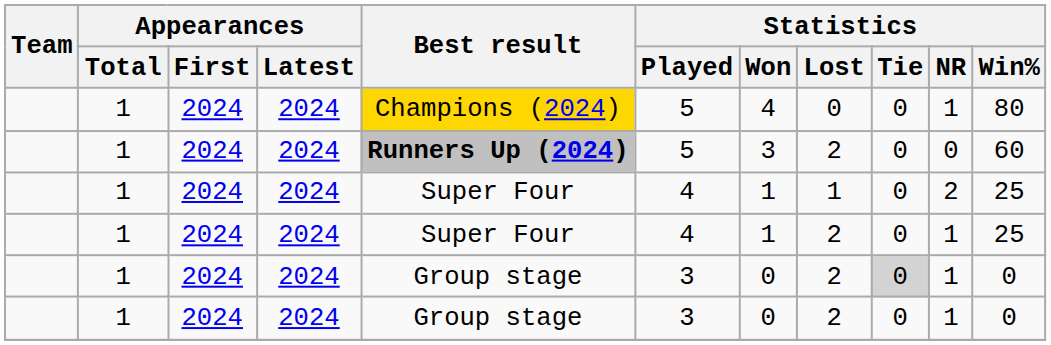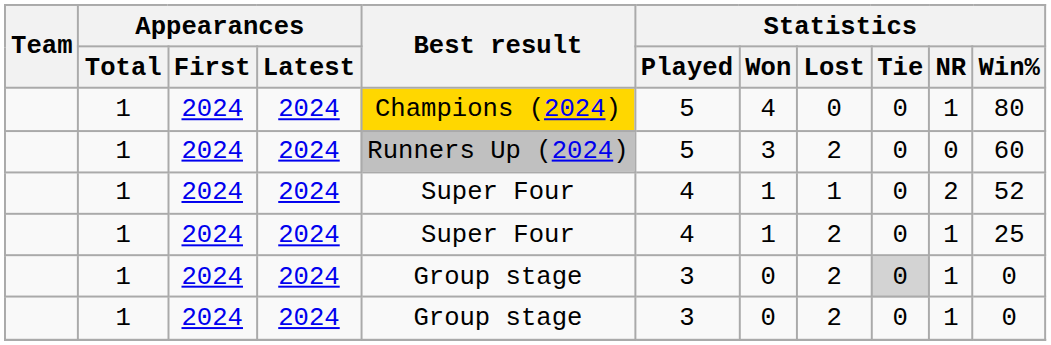(498, 151) bold -> (498, 151) normal
(1009, 193) 25 -> (1009, 193) 52
